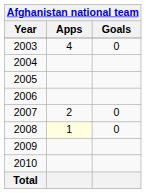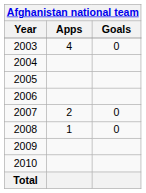(69, 130) lightyellow background -> (69, 130) no background
